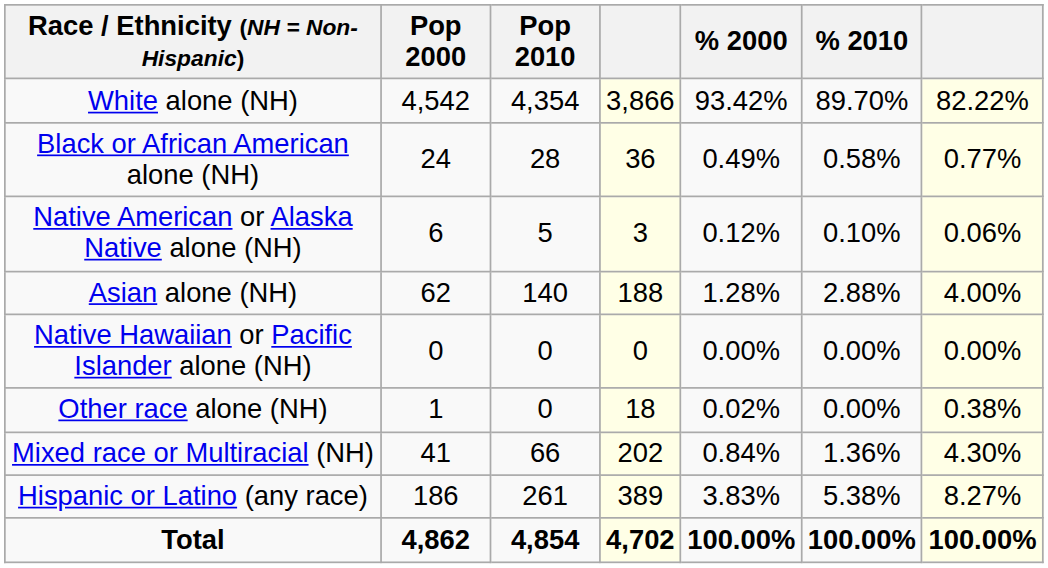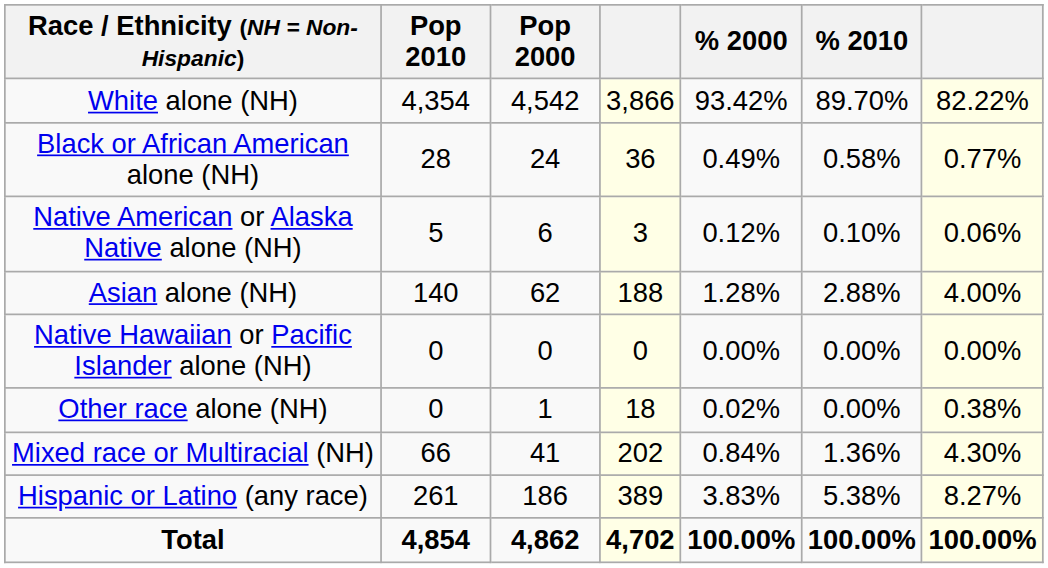columns swapped: (436, 41) <-> (545, 41)
